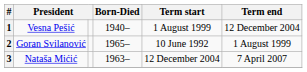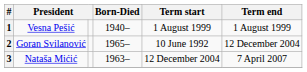(262, 28) 12 December 2004 -> (262, 28) 1 August 1999
(262, 43) 1 August 1999 -> (262, 43) 12 December 2004
